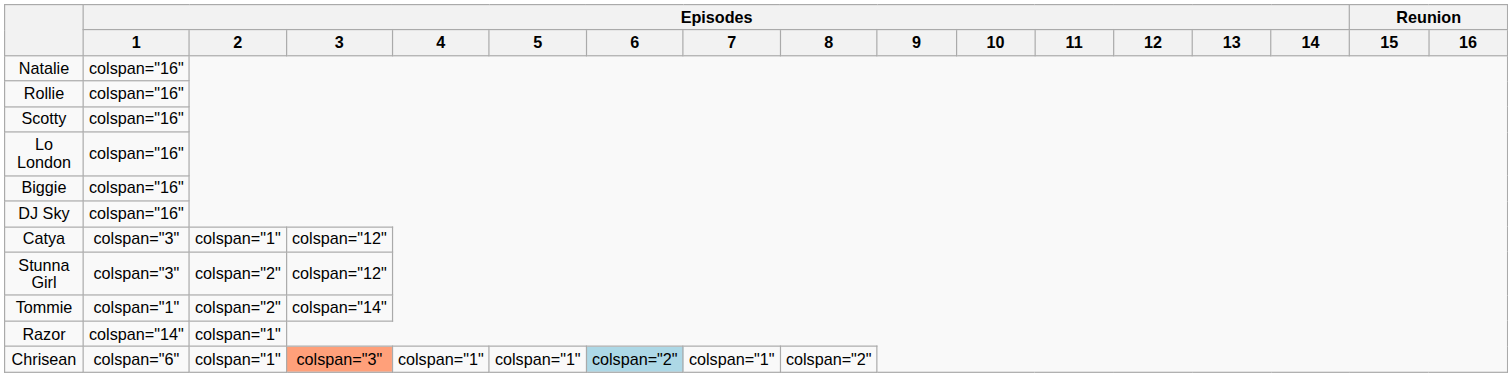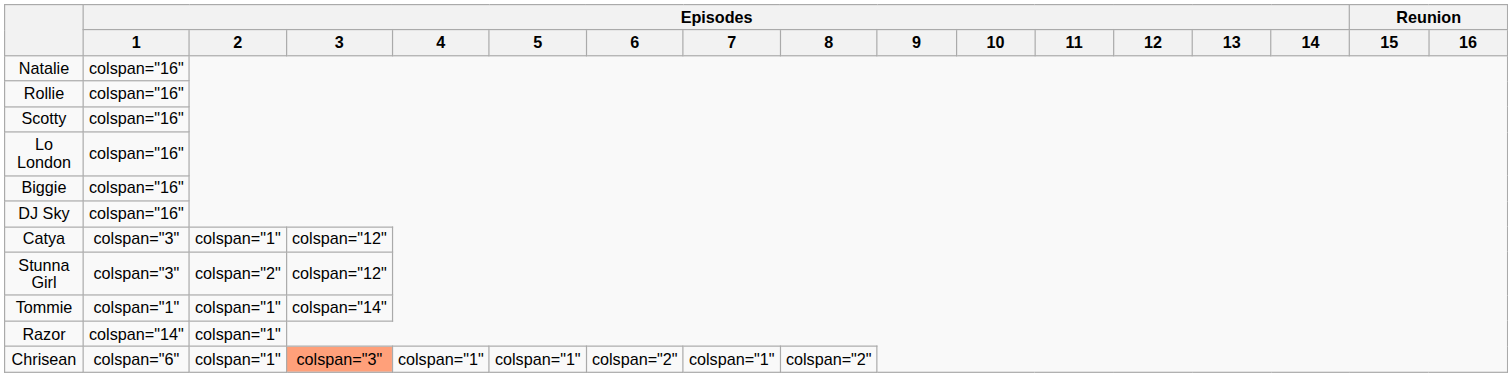(238, 308) colspan="2" -> (238, 308) colspan="1"
(635, 359) lightblue background -> (635, 359) no background
